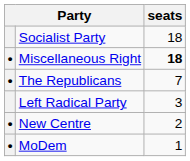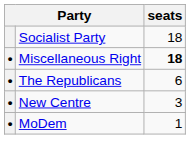(179, 80) 7 -> (179, 80) 6
- row: (73, 102)
(179, 124) 2 -> (179, 102) 3
